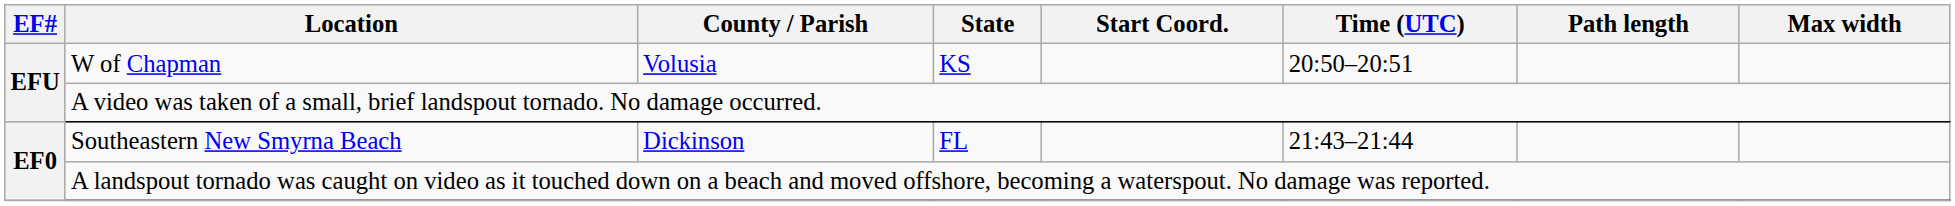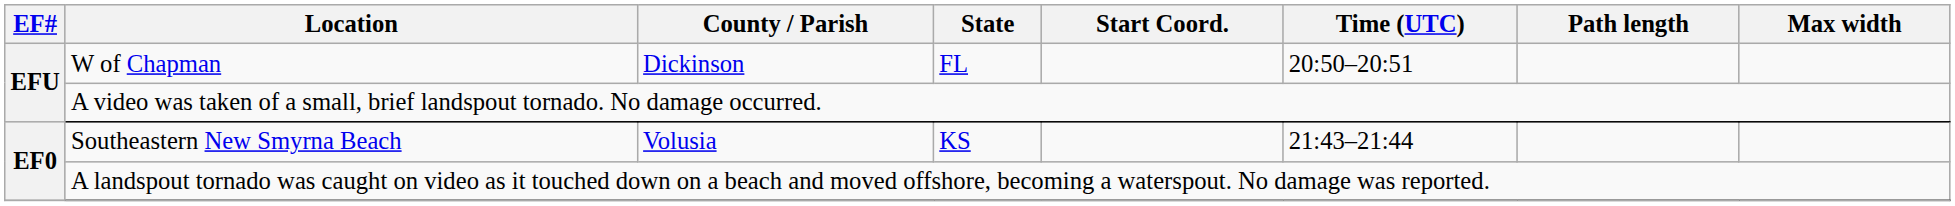(680, 63) Volusia -> (694, 63) Dickinson
(955, 63) KS -> (954, 63) FL
(694, 141) Dickinson -> (680, 141) Volusia
(954, 141) FL -> (955, 141) KS
